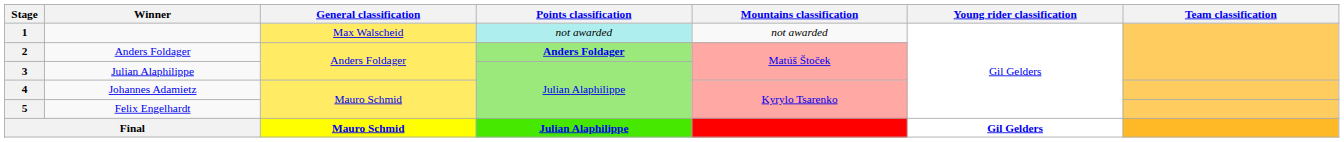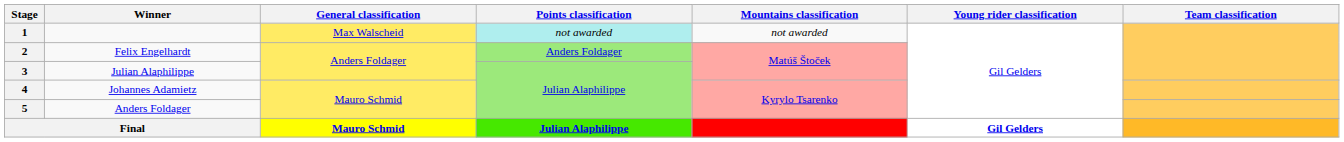(153, 52) Anders Foldager -> (153, 52) Felix Engelhardt
(584, 52) bold -> (584, 52) normal
(153, 109) Felix Engelhardt -> (153, 109) Anders Foldager
